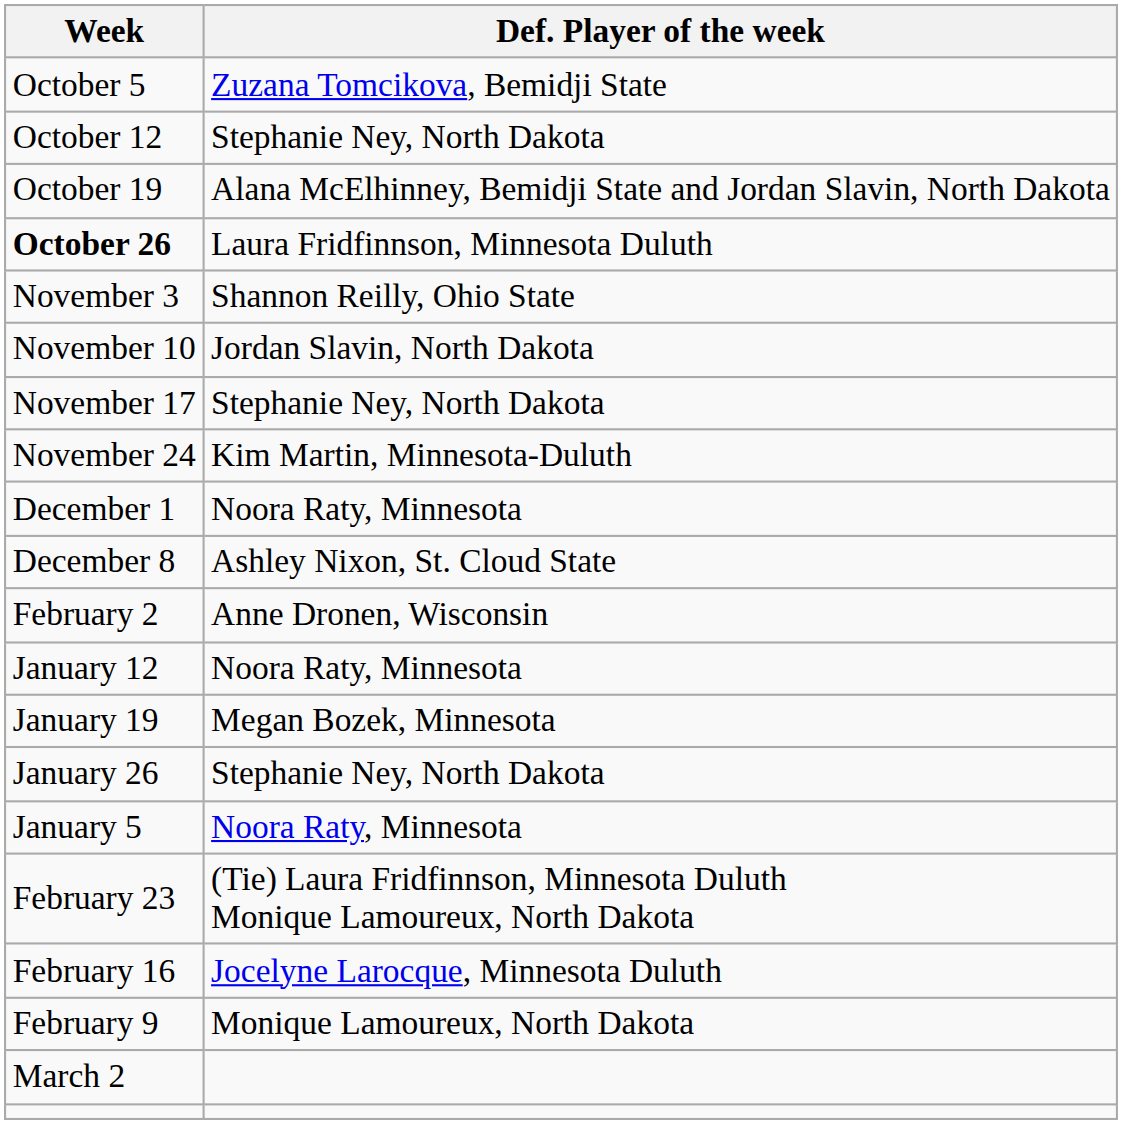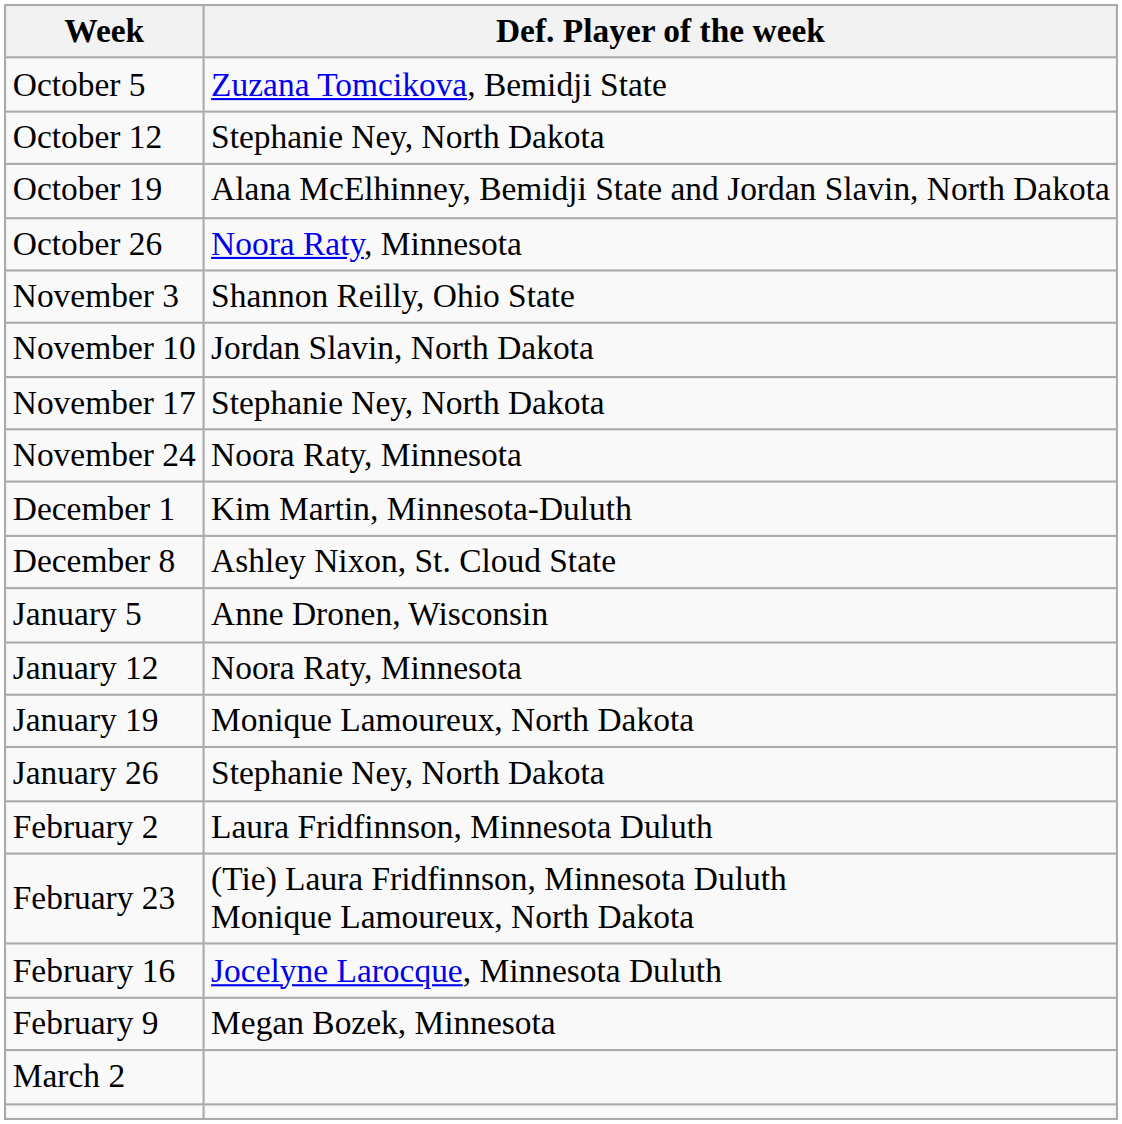(92, 243) bold -> (88, 243) normal
(462, 243) Laura Fridfinnson, Minnesota Duluth -> (367, 243) Noora Raty, Minnesota
(421, 455) Kim Martin, Minnesota-Duluth -> (367, 455) Noora Raty, Minnesota
(367, 508) Noora Raty, Minnesota -> (421, 508) Kim Martin, Minnesota-Duluth
(86, 614) February 2 -> (77, 614) January 5
(383, 720) Megan Bozek, Minnesota -> (453, 720) Monique Lamoureux, North Dakota
(77, 826) January 5 -> (86, 826) February 2
(367, 826) Noora Raty, Minnesota -> (462, 826) Laura Fridfinnson, Minnesota Duluth
(453, 1023) Monique Lamoureux, North Dakota -> (383, 1023) Megan Bozek, Minnesota
